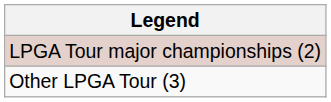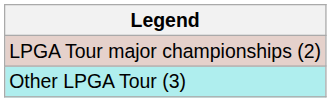(98, 82) no background -> (98, 82) paleturquoise background
